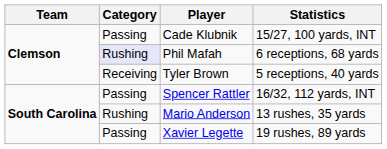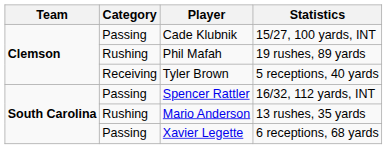(125, 54) lavender background -> (125, 54) no background
(317, 54) 6 receptions, 68 yards -> (311, 54) 19 rushes, 89 yards
(311, 133) 19 rushes, 89 yards -> (317, 133) 6 receptions, 68 yards
